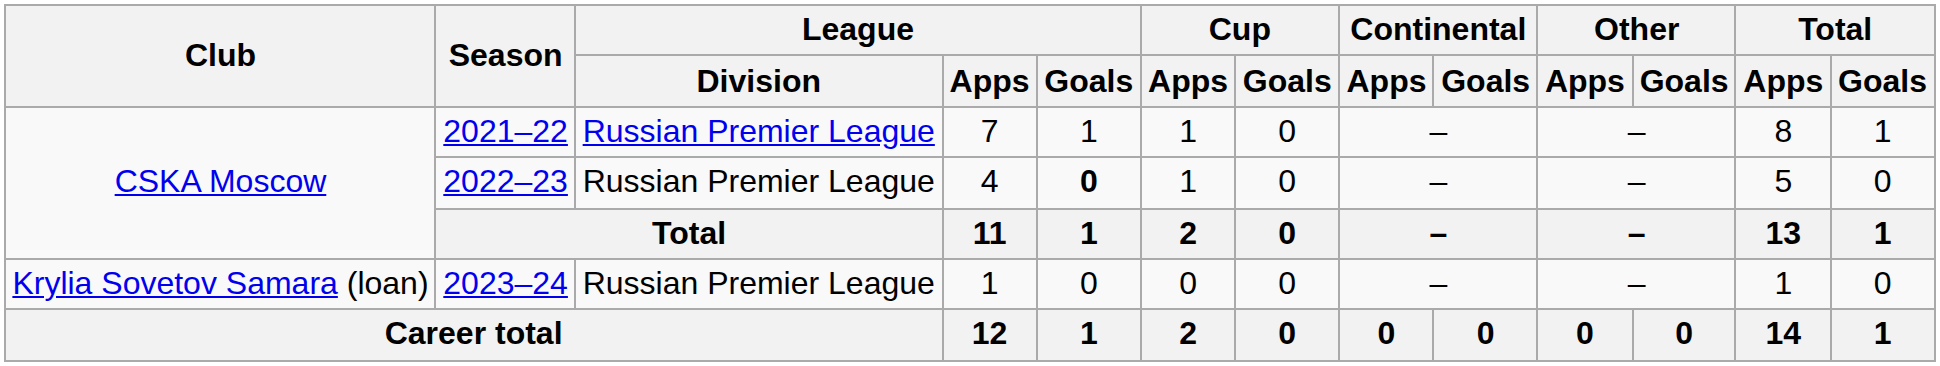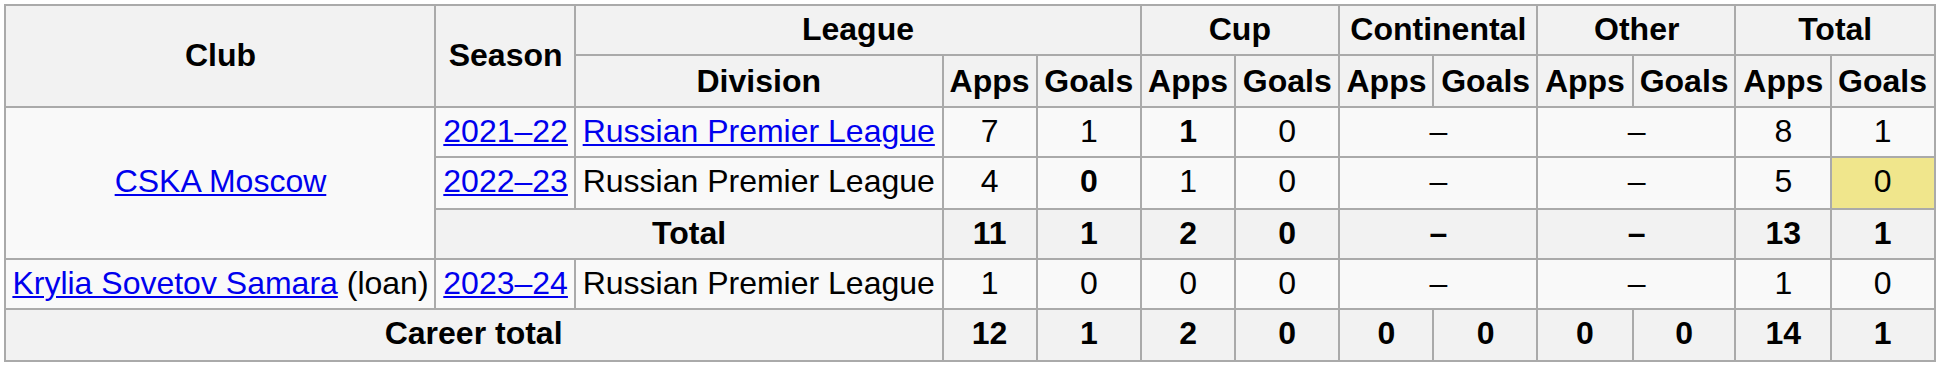(1188, 131) normal -> (1188, 131) bold
(1883, 182) no background -> (1883, 182) khaki background
